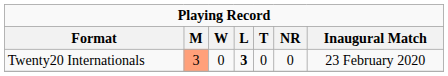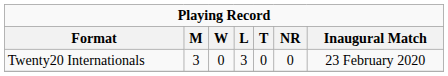(196, 60) lightsalmon background -> (196, 60) no background
(244, 60) bold -> (244, 60) normal
